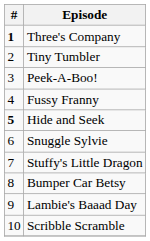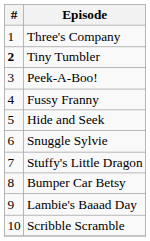(11, 36) bold -> (11, 36) normal
(11, 57) normal -> (11, 57) bold
(11, 120) bold -> (11, 120) normal
